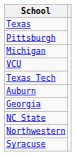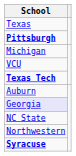(31, 38) normal -> (31, 38) bold
(31, 78) normal -> (31, 78) bold
(24, 104) no background -> (24, 104) lavender background
(26, 144) normal -> (26, 144) bold
